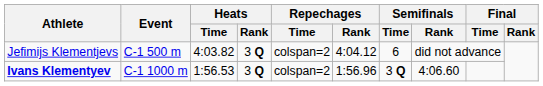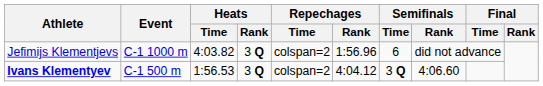(152, 52) C-1 500 m -> (156, 52) C-1 1000 m
(356, 52) 4:04.12 -> (356, 52) 1:56.96
(156, 71) C-1 1000 m -> (152, 71) C-1 500 m
(356, 71) 1:56.96 -> (356, 71) 4:04.12
